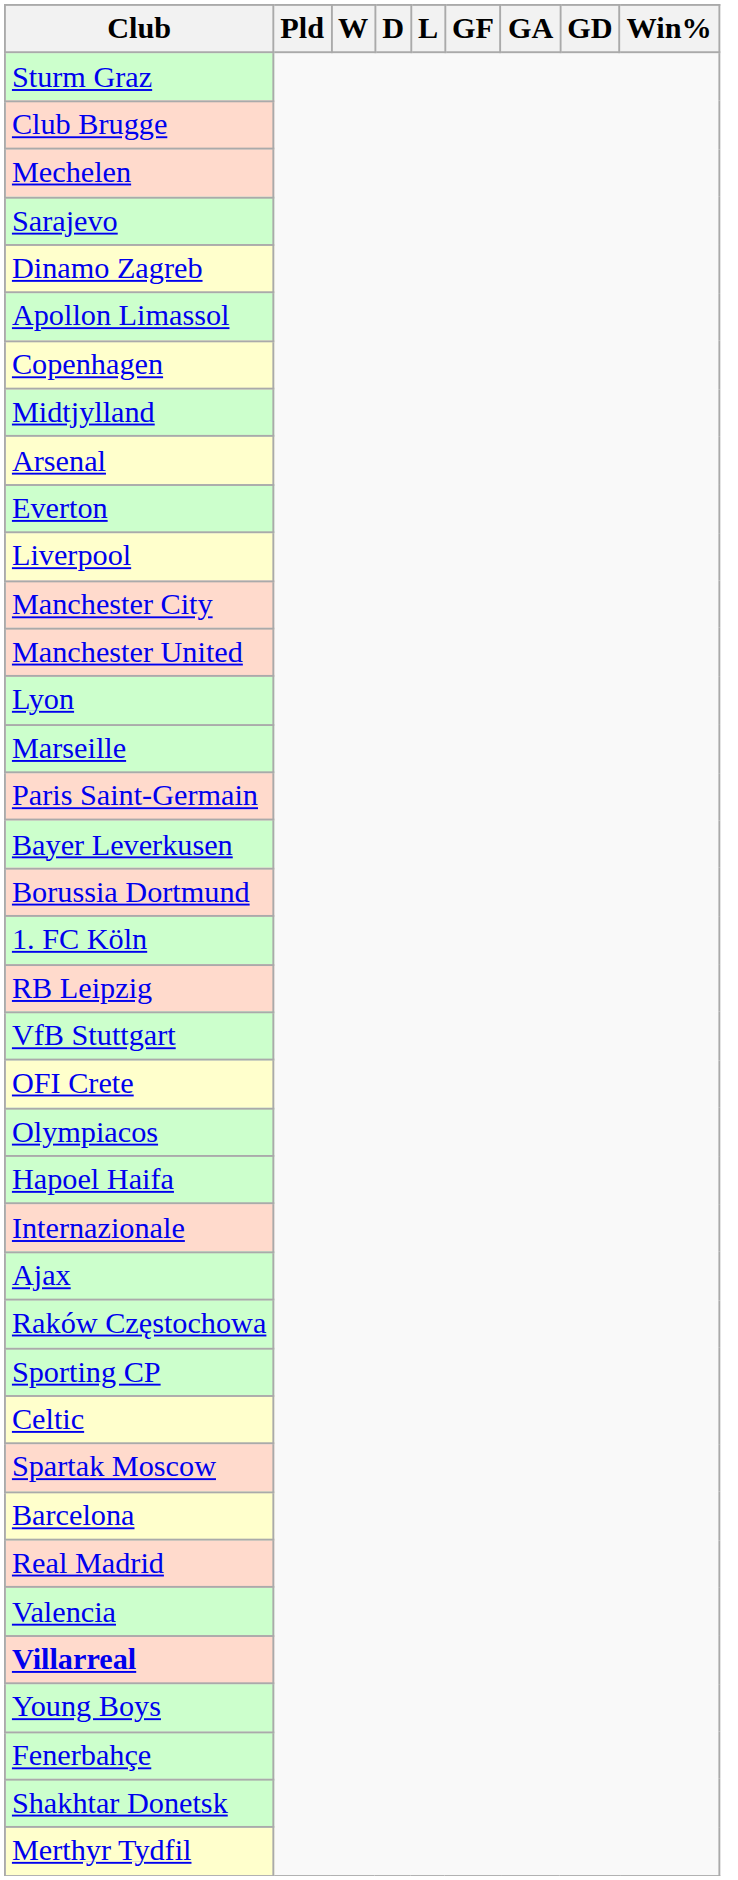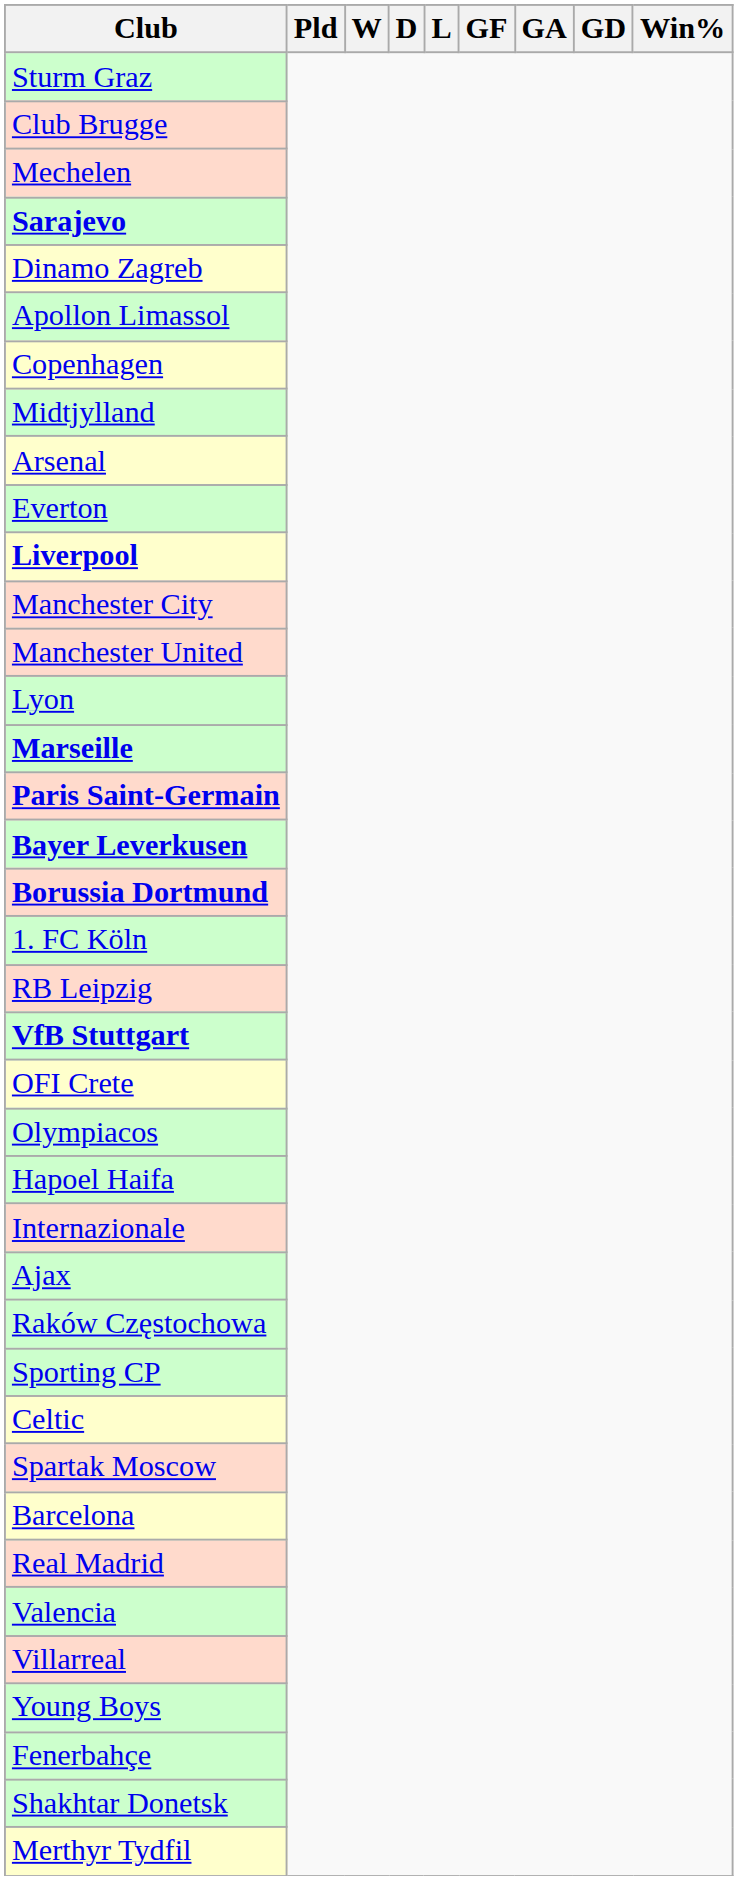(65, 220) normal -> (69, 220) bold
(72, 556) normal -> (75, 556) bold
(69, 747) normal -> (72, 747) bold
(135, 795) normal -> (146, 795) bold
(122, 843) normal -> (130, 843) bold
(131, 891) normal -> (140, 891) bold
(94, 1035) normal -> (101, 1035) bold
(74, 1659) bold -> (69, 1659) normal
